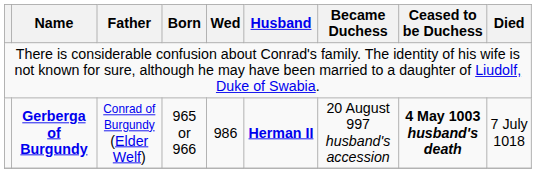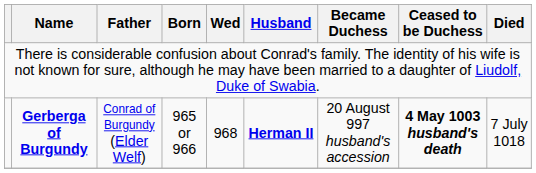(226, 133) 986 -> (226, 133) 968
